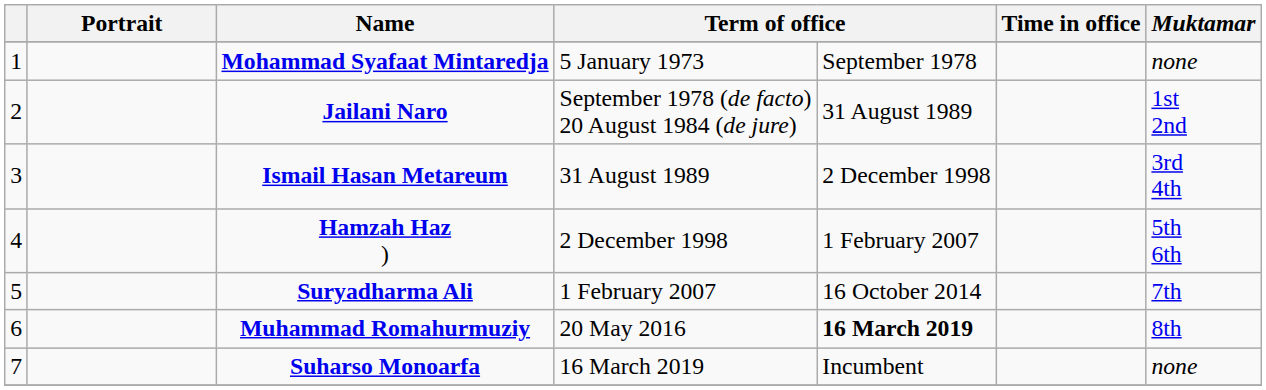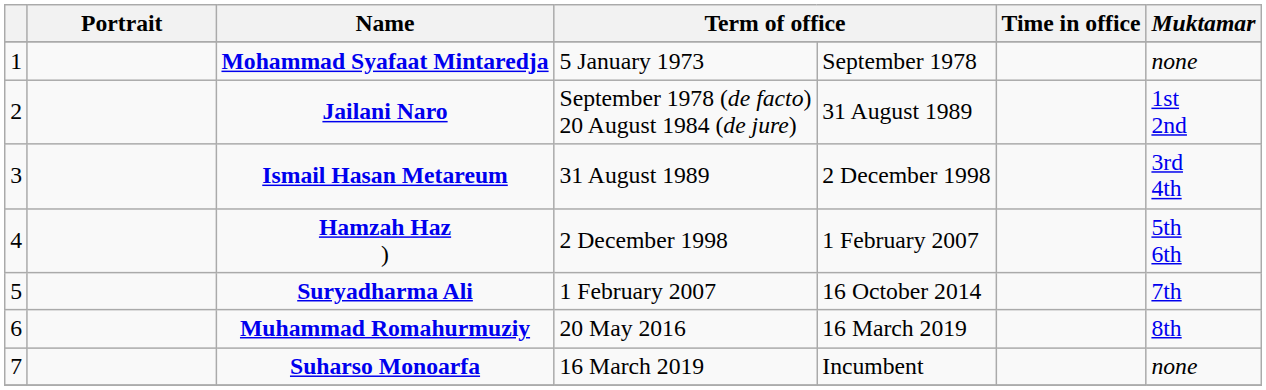(898, 328) bold -> (895, 328) normal
